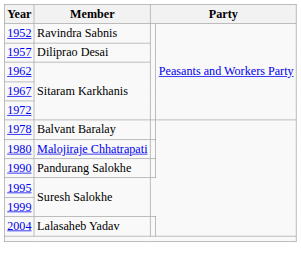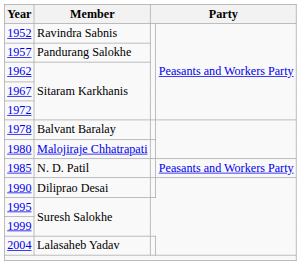(73, 52) Diliprao Desai -> (84, 52) Pandurang Salokhe
+ row: (19, 168)
(84, 168) Pandurang Salokhe -> (73, 187) Diliprao Desai
